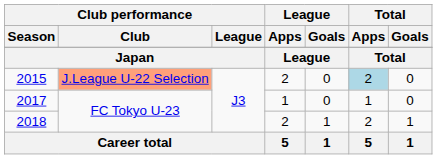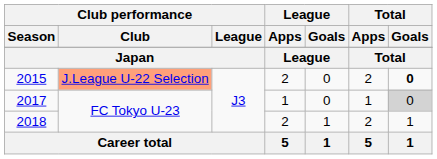(368, 79) lightblue background -> (368, 79) no background
(410, 79) normal -> (410, 79) bold
(410, 100) no background -> (410, 100) lightgrey background
